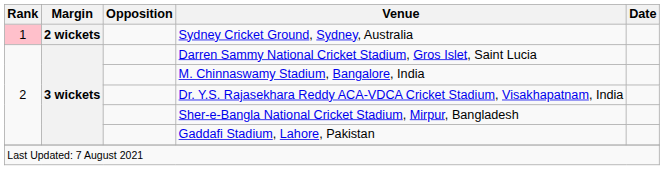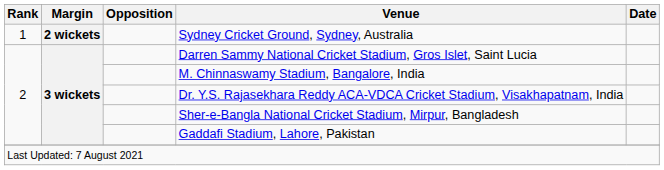(23, 34) pink background -> (23, 34) no background
